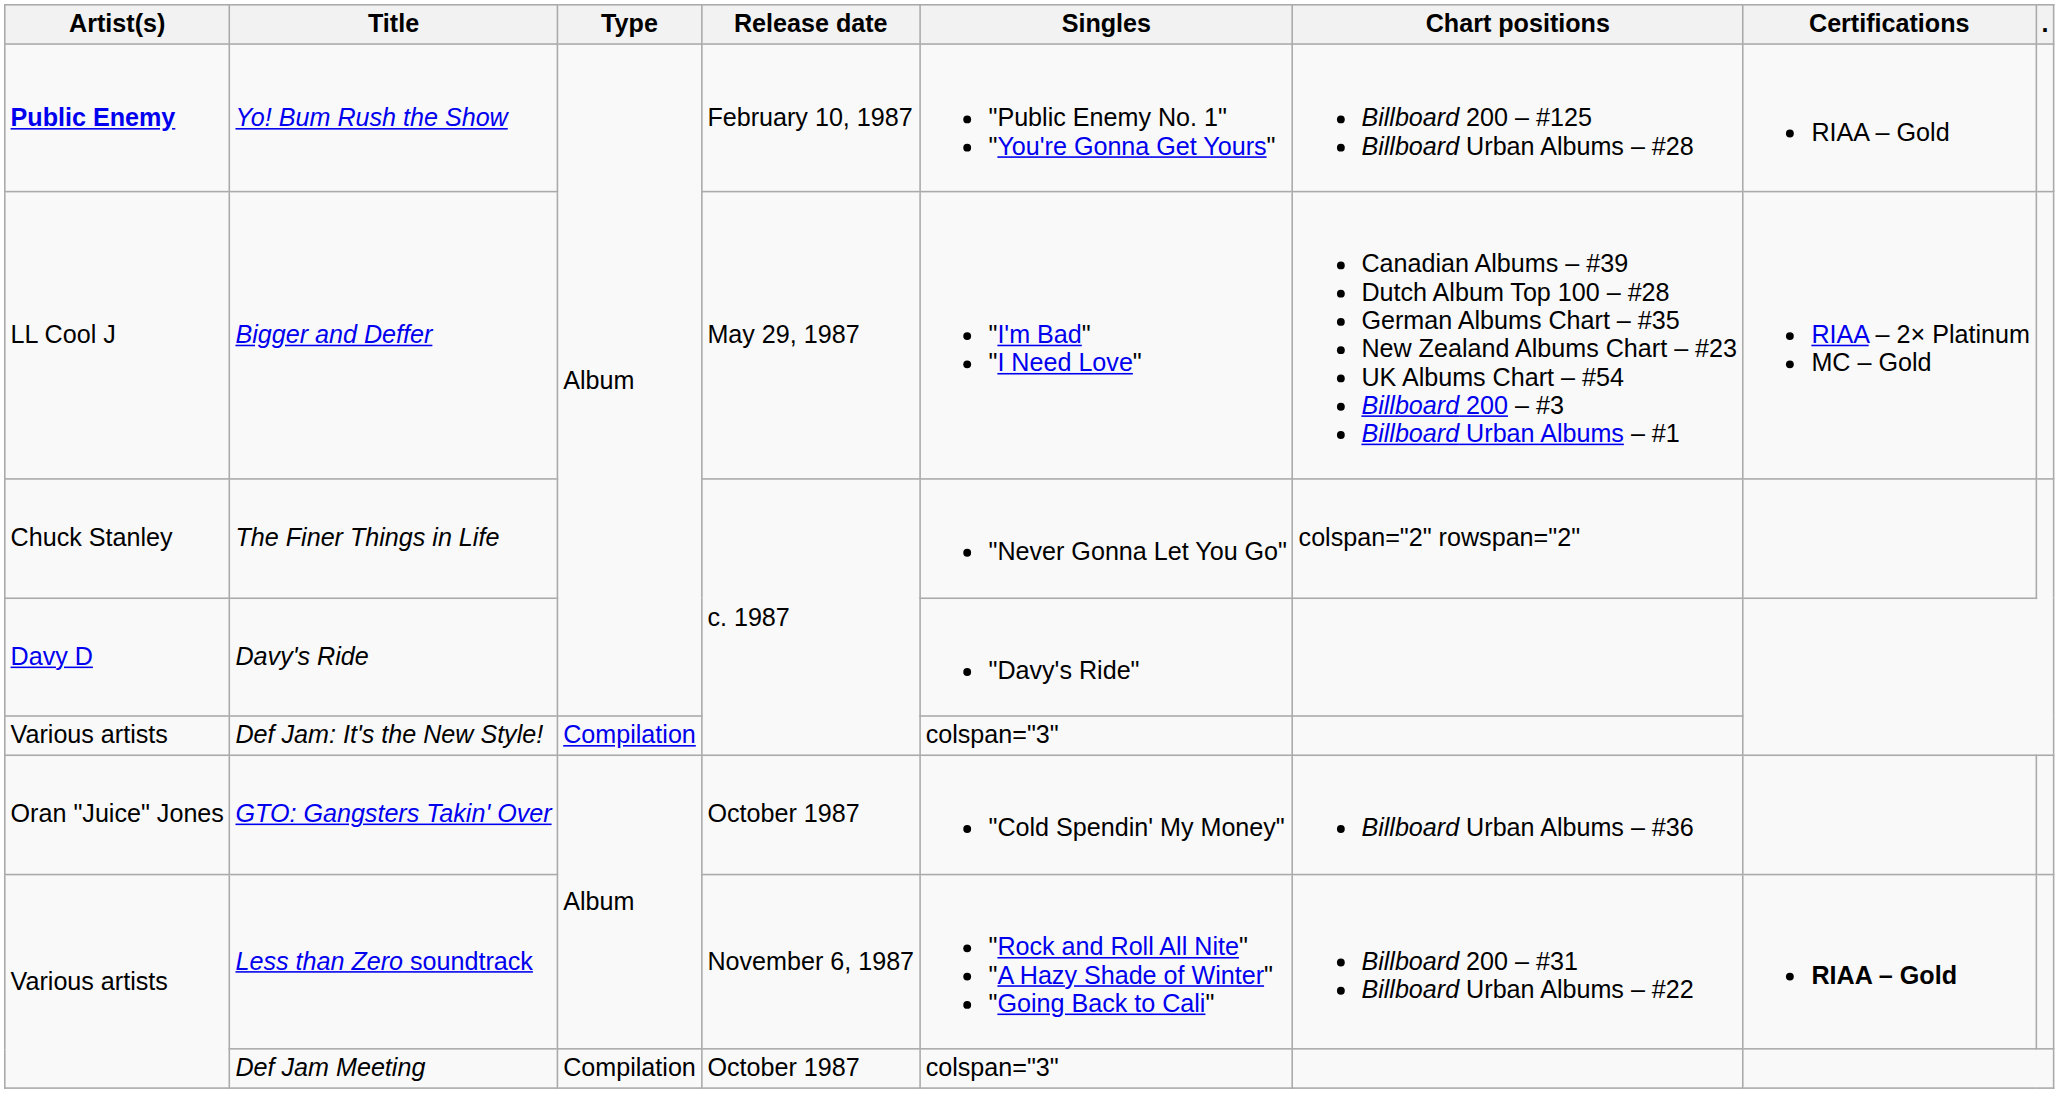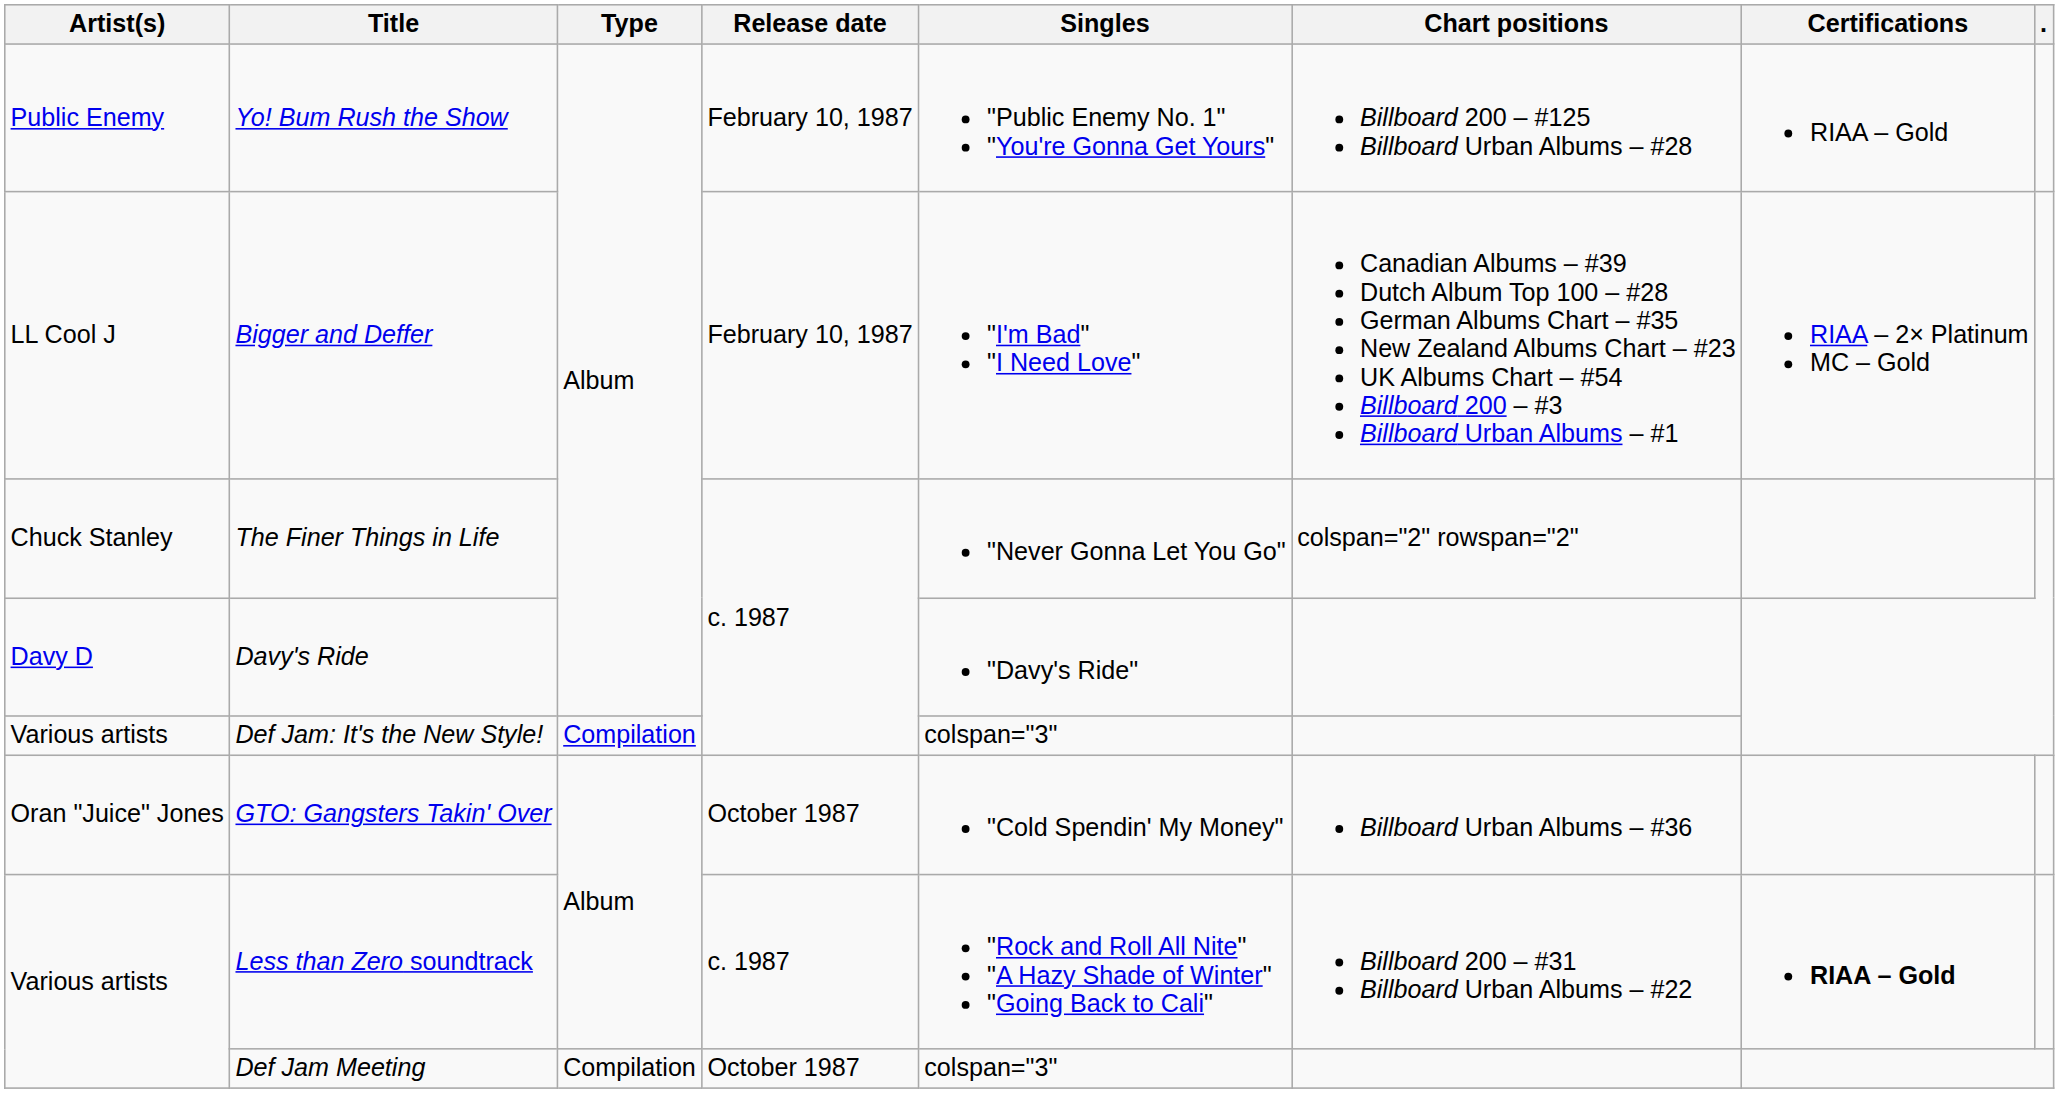(93, 117) bold -> (87, 117) normal
(784, 334) May 29, 1987 -> (810, 334) February 10, 1987
(811, 961) November 6, 1987 -> (749, 961) c. 1987
